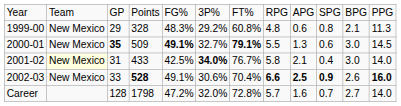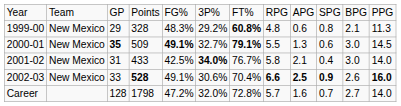(246, 28) normal -> (246, 28) bold
(77, 61) lightyellow background -> (77, 61) no background
